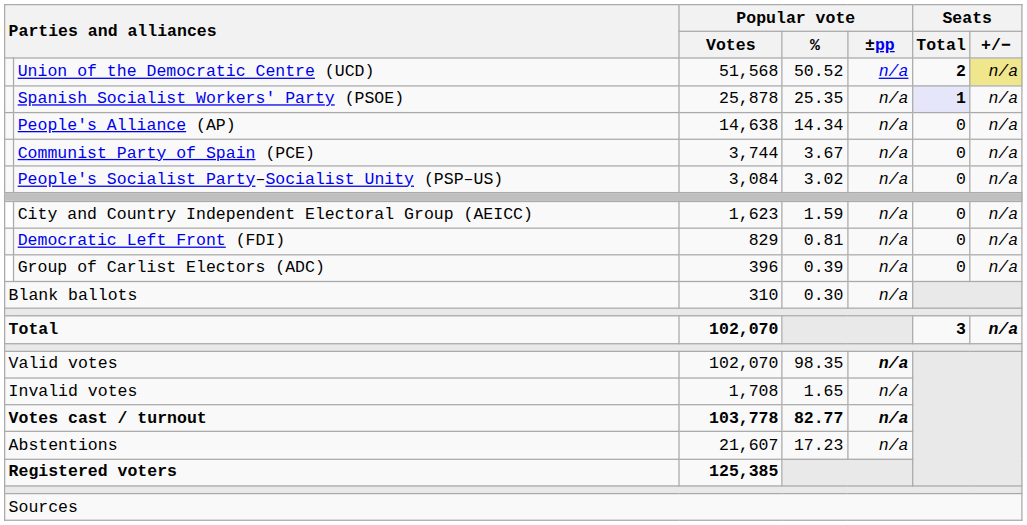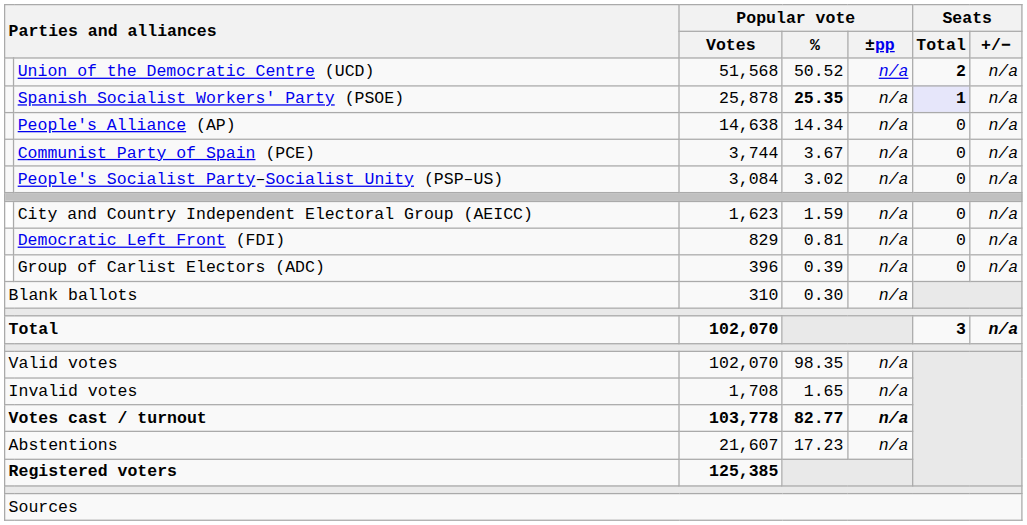(1003, 72) khaki background -> (1003, 72) no background
(819, 99) normal -> (819, 99) bold
(894, 365) bold -> (894, 365) normal
